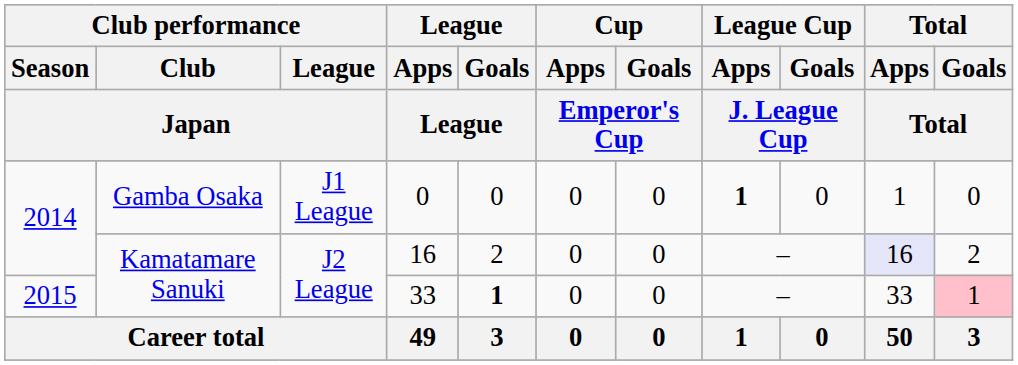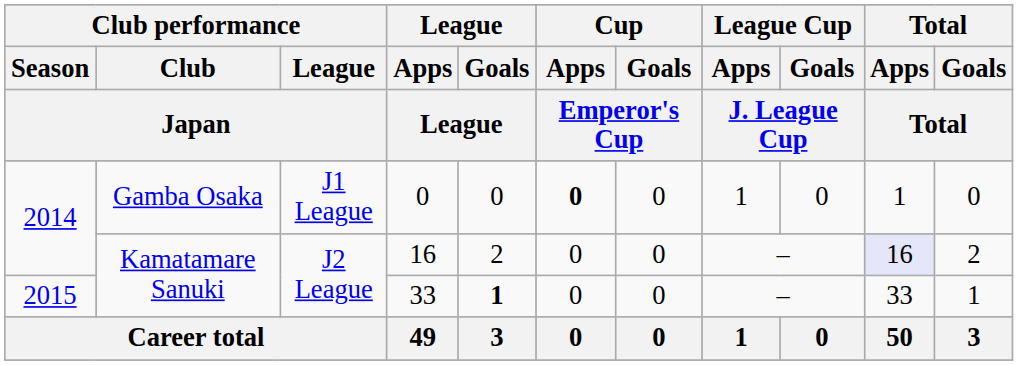(576, 196) normal -> (576, 196) bold
(741, 196) bold -> (741, 196) normal
(974, 295) pink background -> (974, 295) no background
